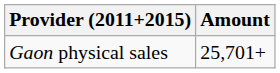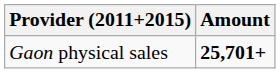(233, 51) normal -> (233, 51) bold
